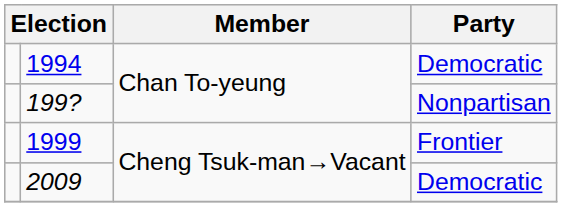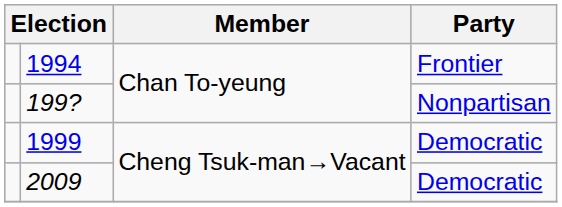(480, 63) Democratic -> (460, 63) Frontier
(460, 142) Frontier -> (480, 142) Democratic
